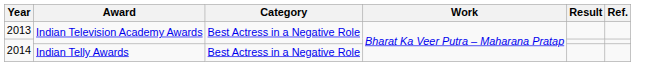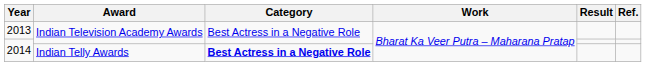(284, 52) normal -> (289, 52) bold
